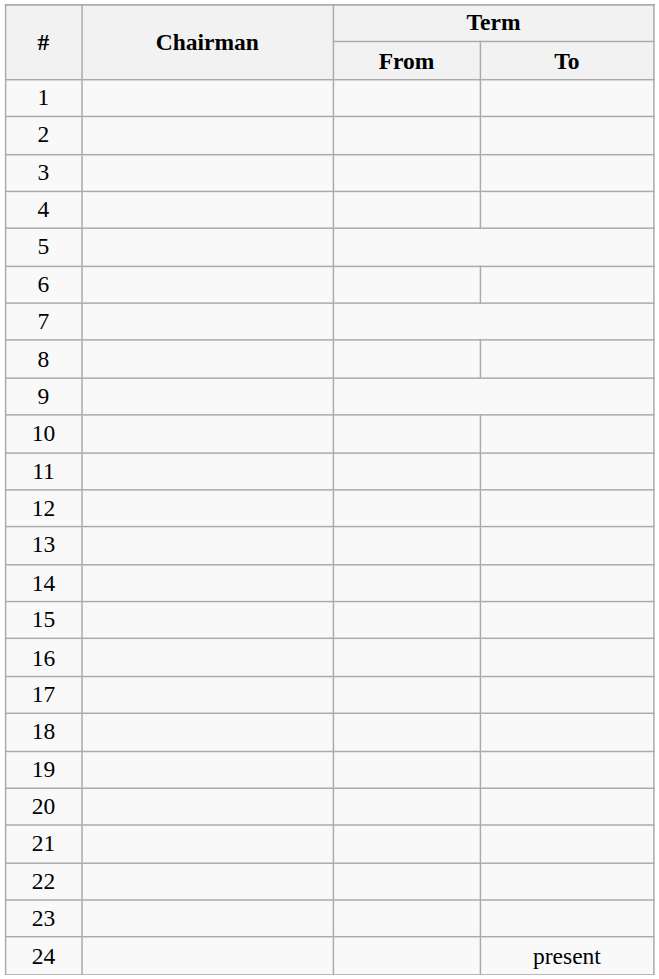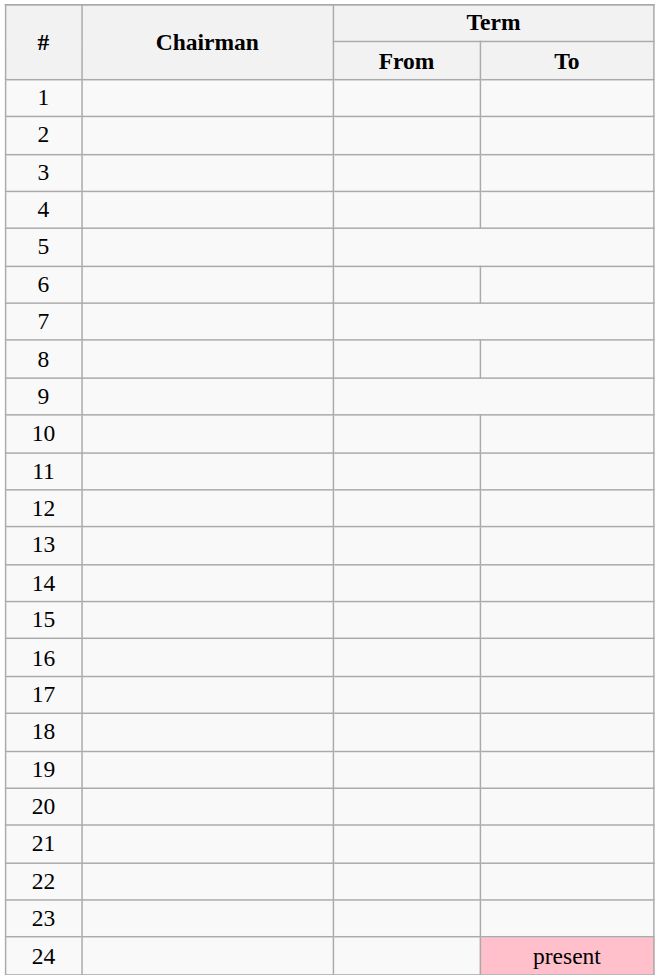(567, 955) no background -> (567, 955) pink background
